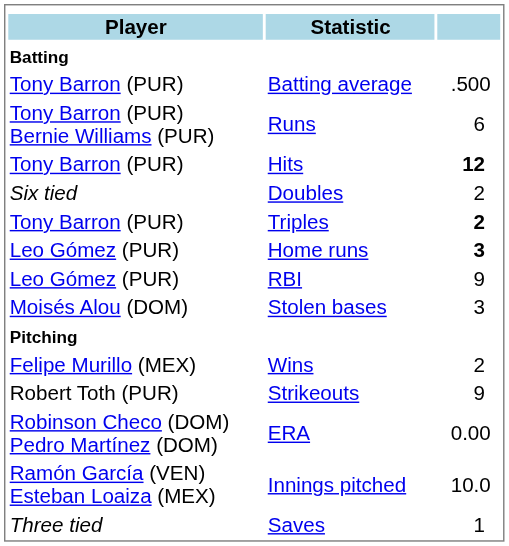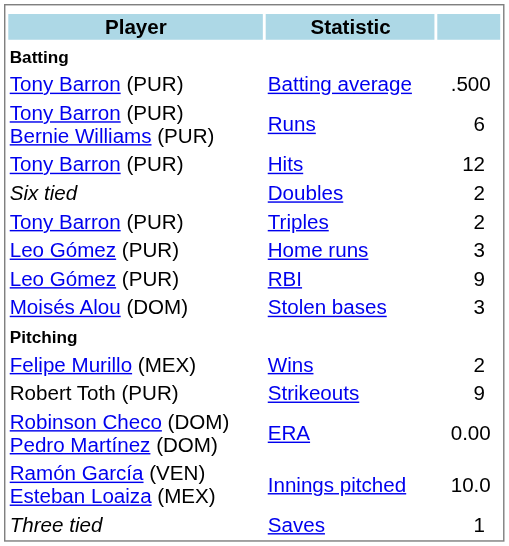(462, 164) bold -> (462, 164) normal
(462, 221) bold -> (462, 221) normal
(462, 250) bold -> (462, 250) normal
